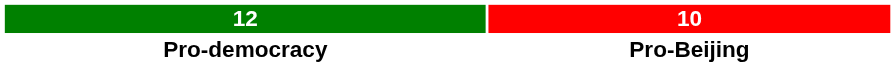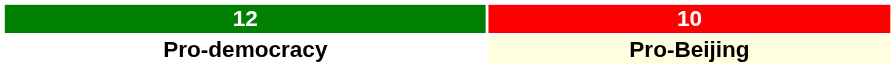(689, 49) no background -> (689, 49) lightyellow background
